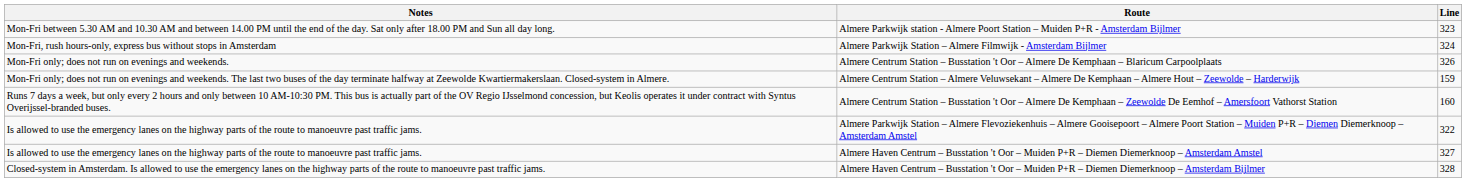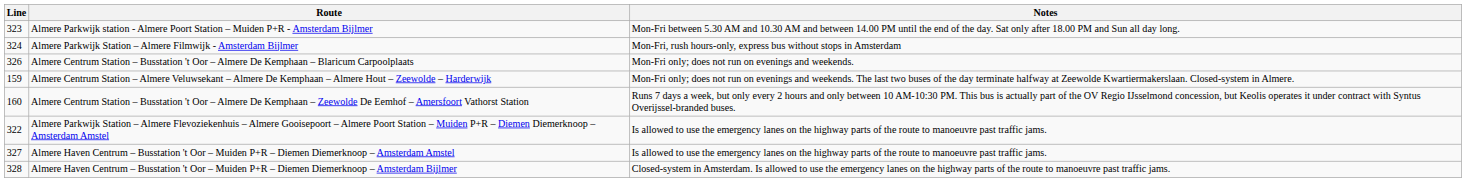columns swapped: (1450, 12) <-> (421, 12)
